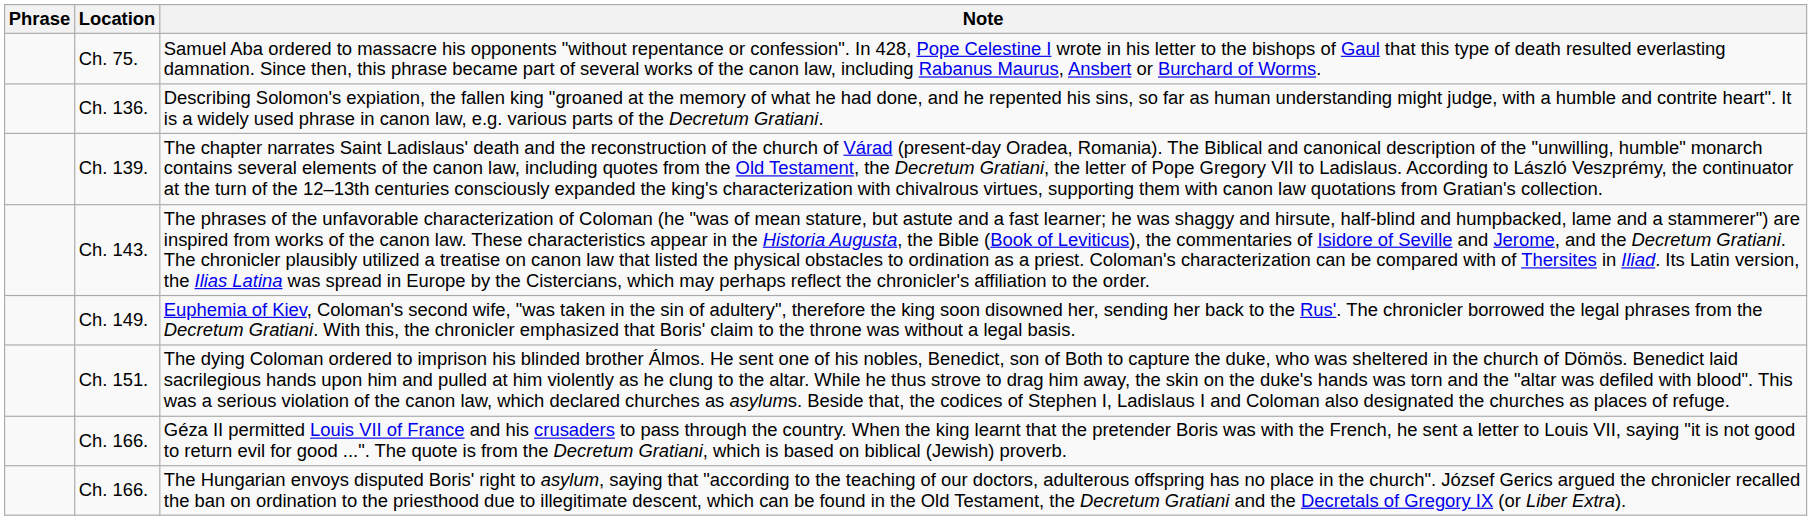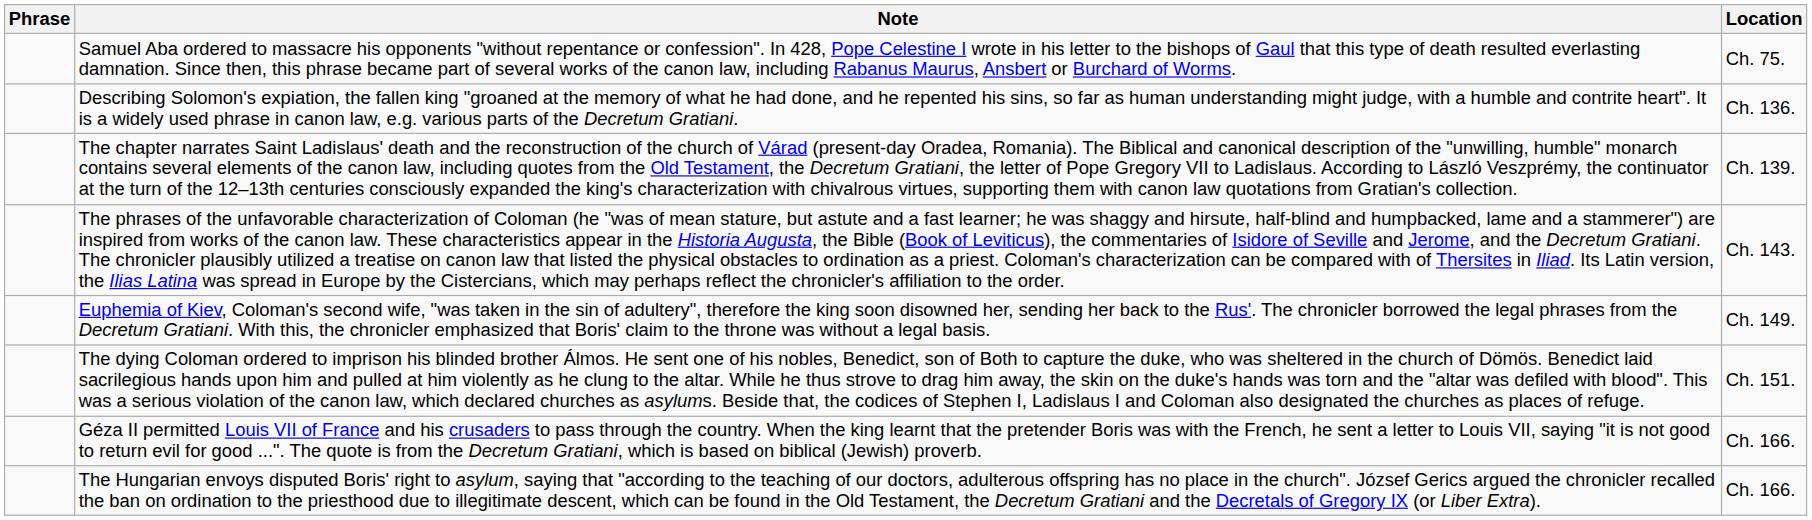columns swapped: (117, 19) <-> (983, 19)
